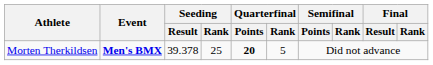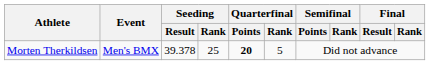(132, 50) bold -> (131, 50) normal
